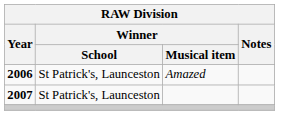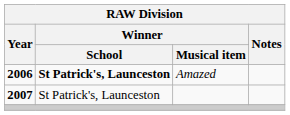(99, 74) normal -> (104, 74) bold
